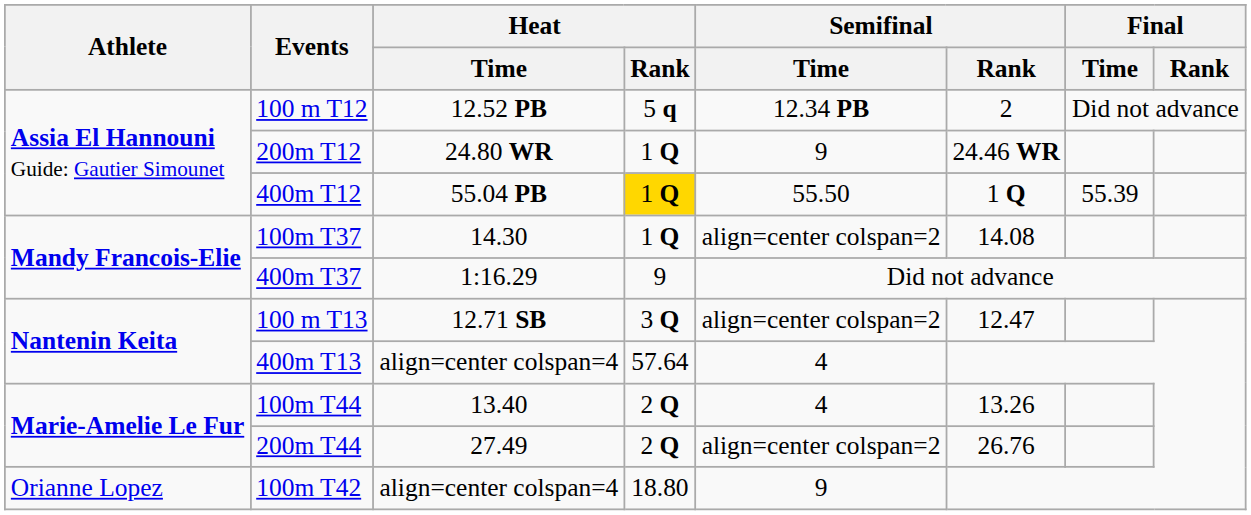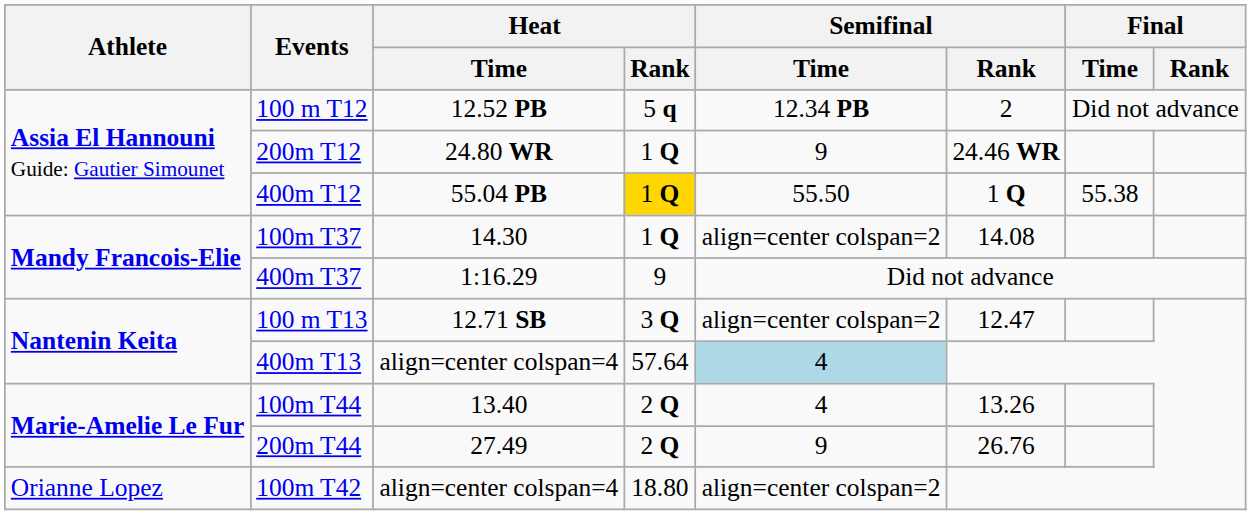(1110, 194) 55.39 -> (1110, 194) 55.38
(821, 362) no background -> (821, 362) lightblue background
(821, 446) align=center colspan=2 -> (821, 446) 9
(821, 488) 9 -> (821, 488) align=center colspan=2
